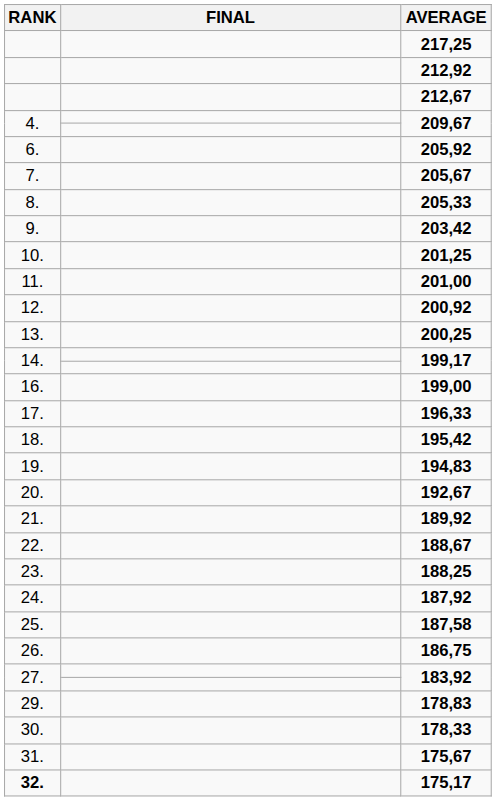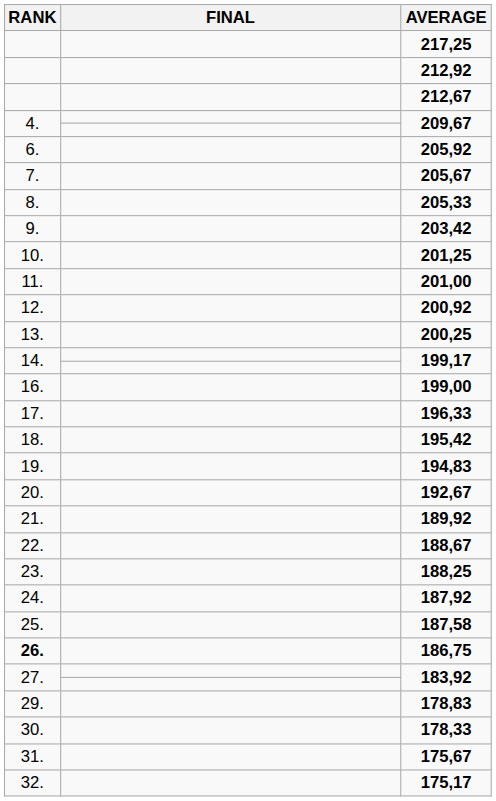(32, 651) normal -> (32, 651) bold
(32, 783) bold -> (32, 783) normal
